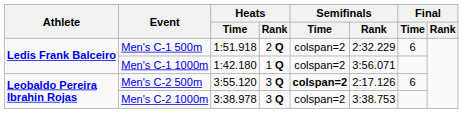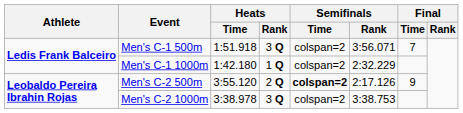(275, 48) 2 Q -> (275, 48) 3 Q
(374, 48) 2:32.229 -> (374, 48) 3:56.071
(413, 48) 6 -> (413, 48) 7
(374, 65) 3:56.071 -> (374, 65) 2:32.229
(275, 83) 3 Q -> (275, 83) 2 Q
(413, 83) 6 -> (413, 83) 9
